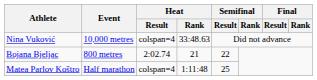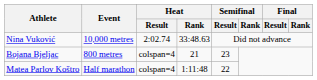(157, 40) colspan=4 -> (157, 40) 2:02.74
(157, 54) 2:02.74 -> (157, 54) colspan=4
(225, 54) 22 -> (225, 54) 23
(225, 69) 25 -> (225, 69) 22
